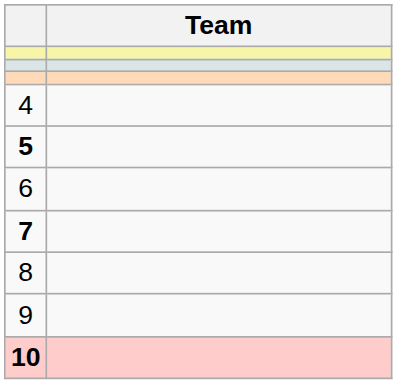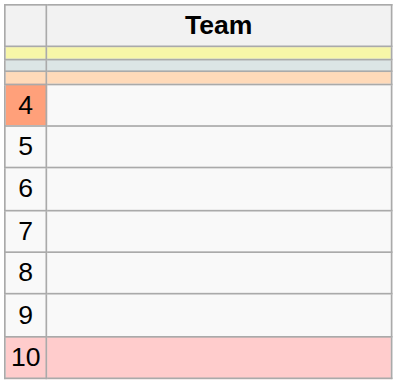(26, 104) no background -> (26, 104) lightsalmon background
(26, 146) bold -> (26, 146) normal
(26, 230) bold -> (26, 230) normal
(26, 357) bold -> (26, 357) normal
